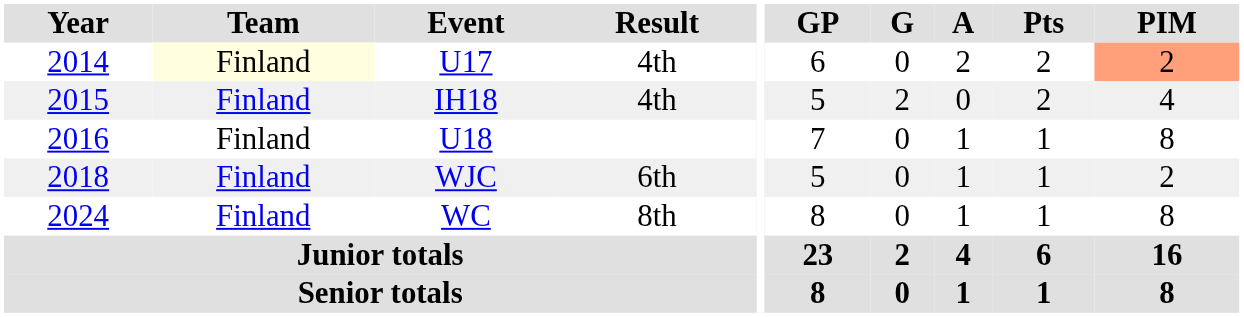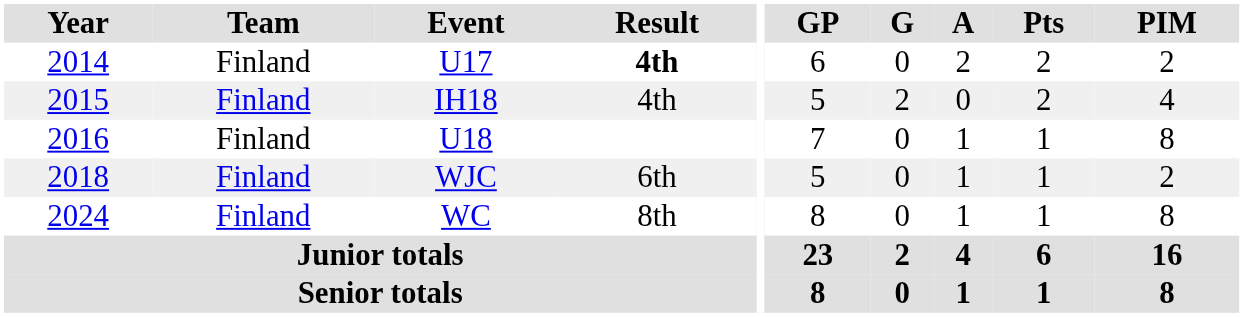(263, 61) lightyellow background -> (263, 61) no background
(657, 61) normal -> (657, 61) bold
(1167, 61) lightsalmon background -> (1167, 61) no background
